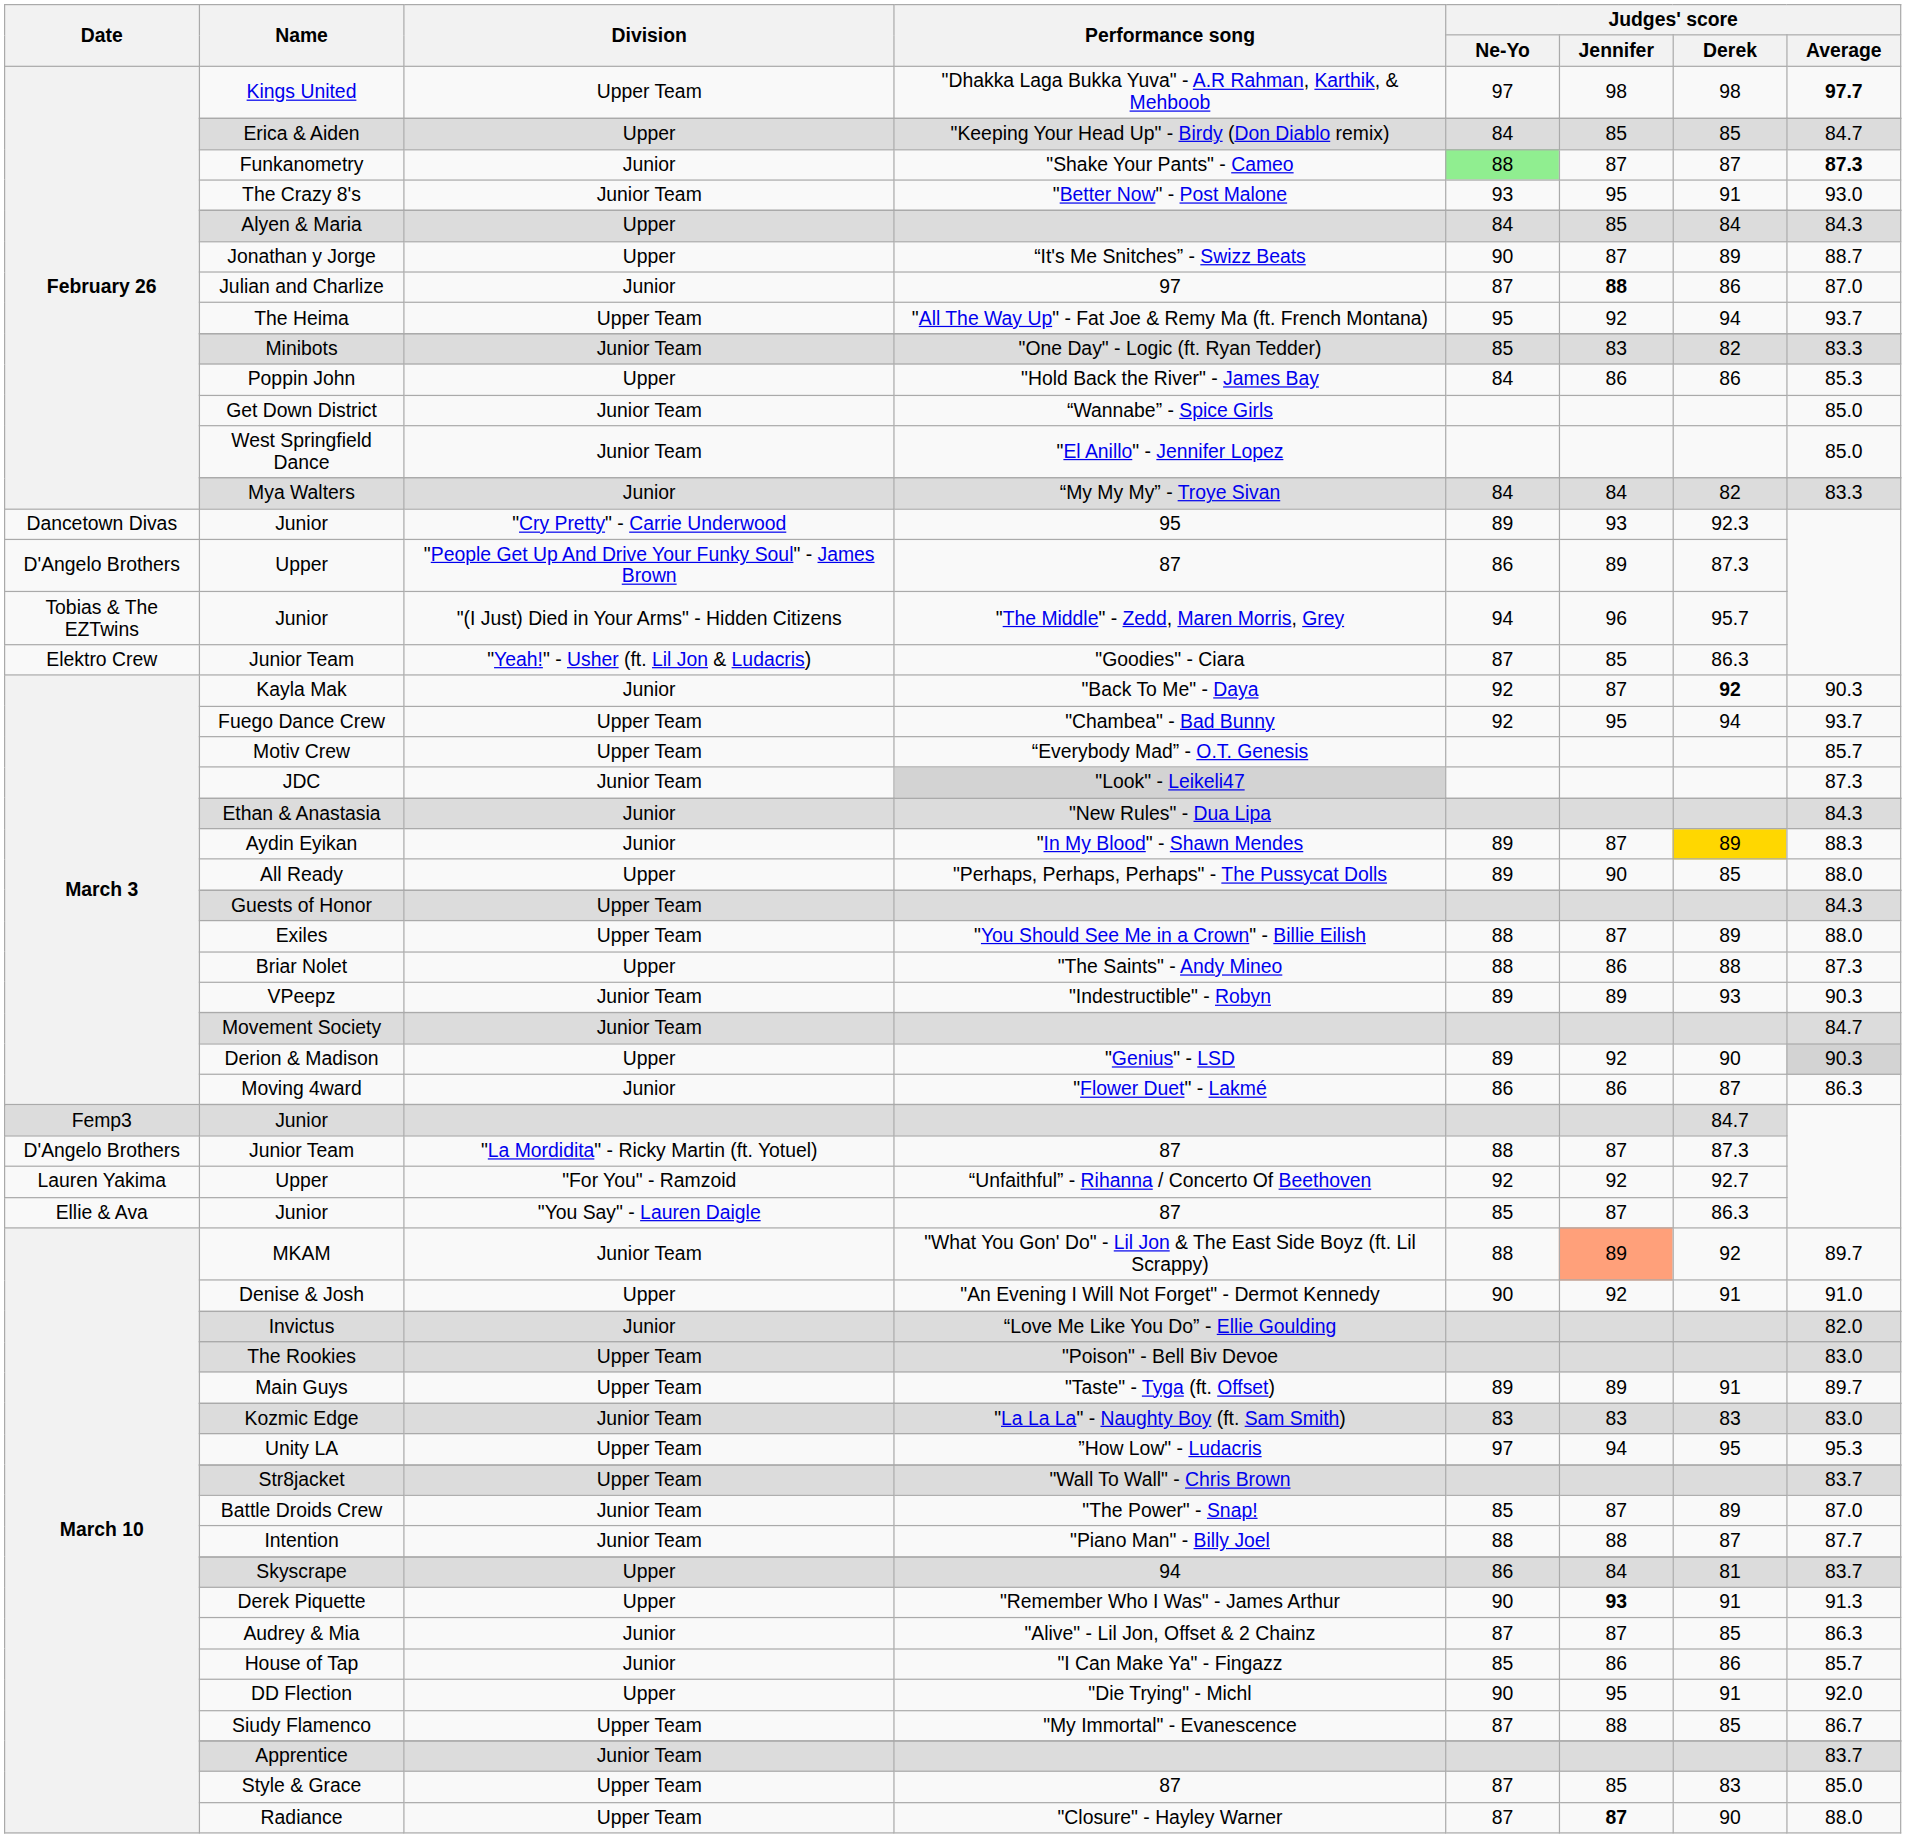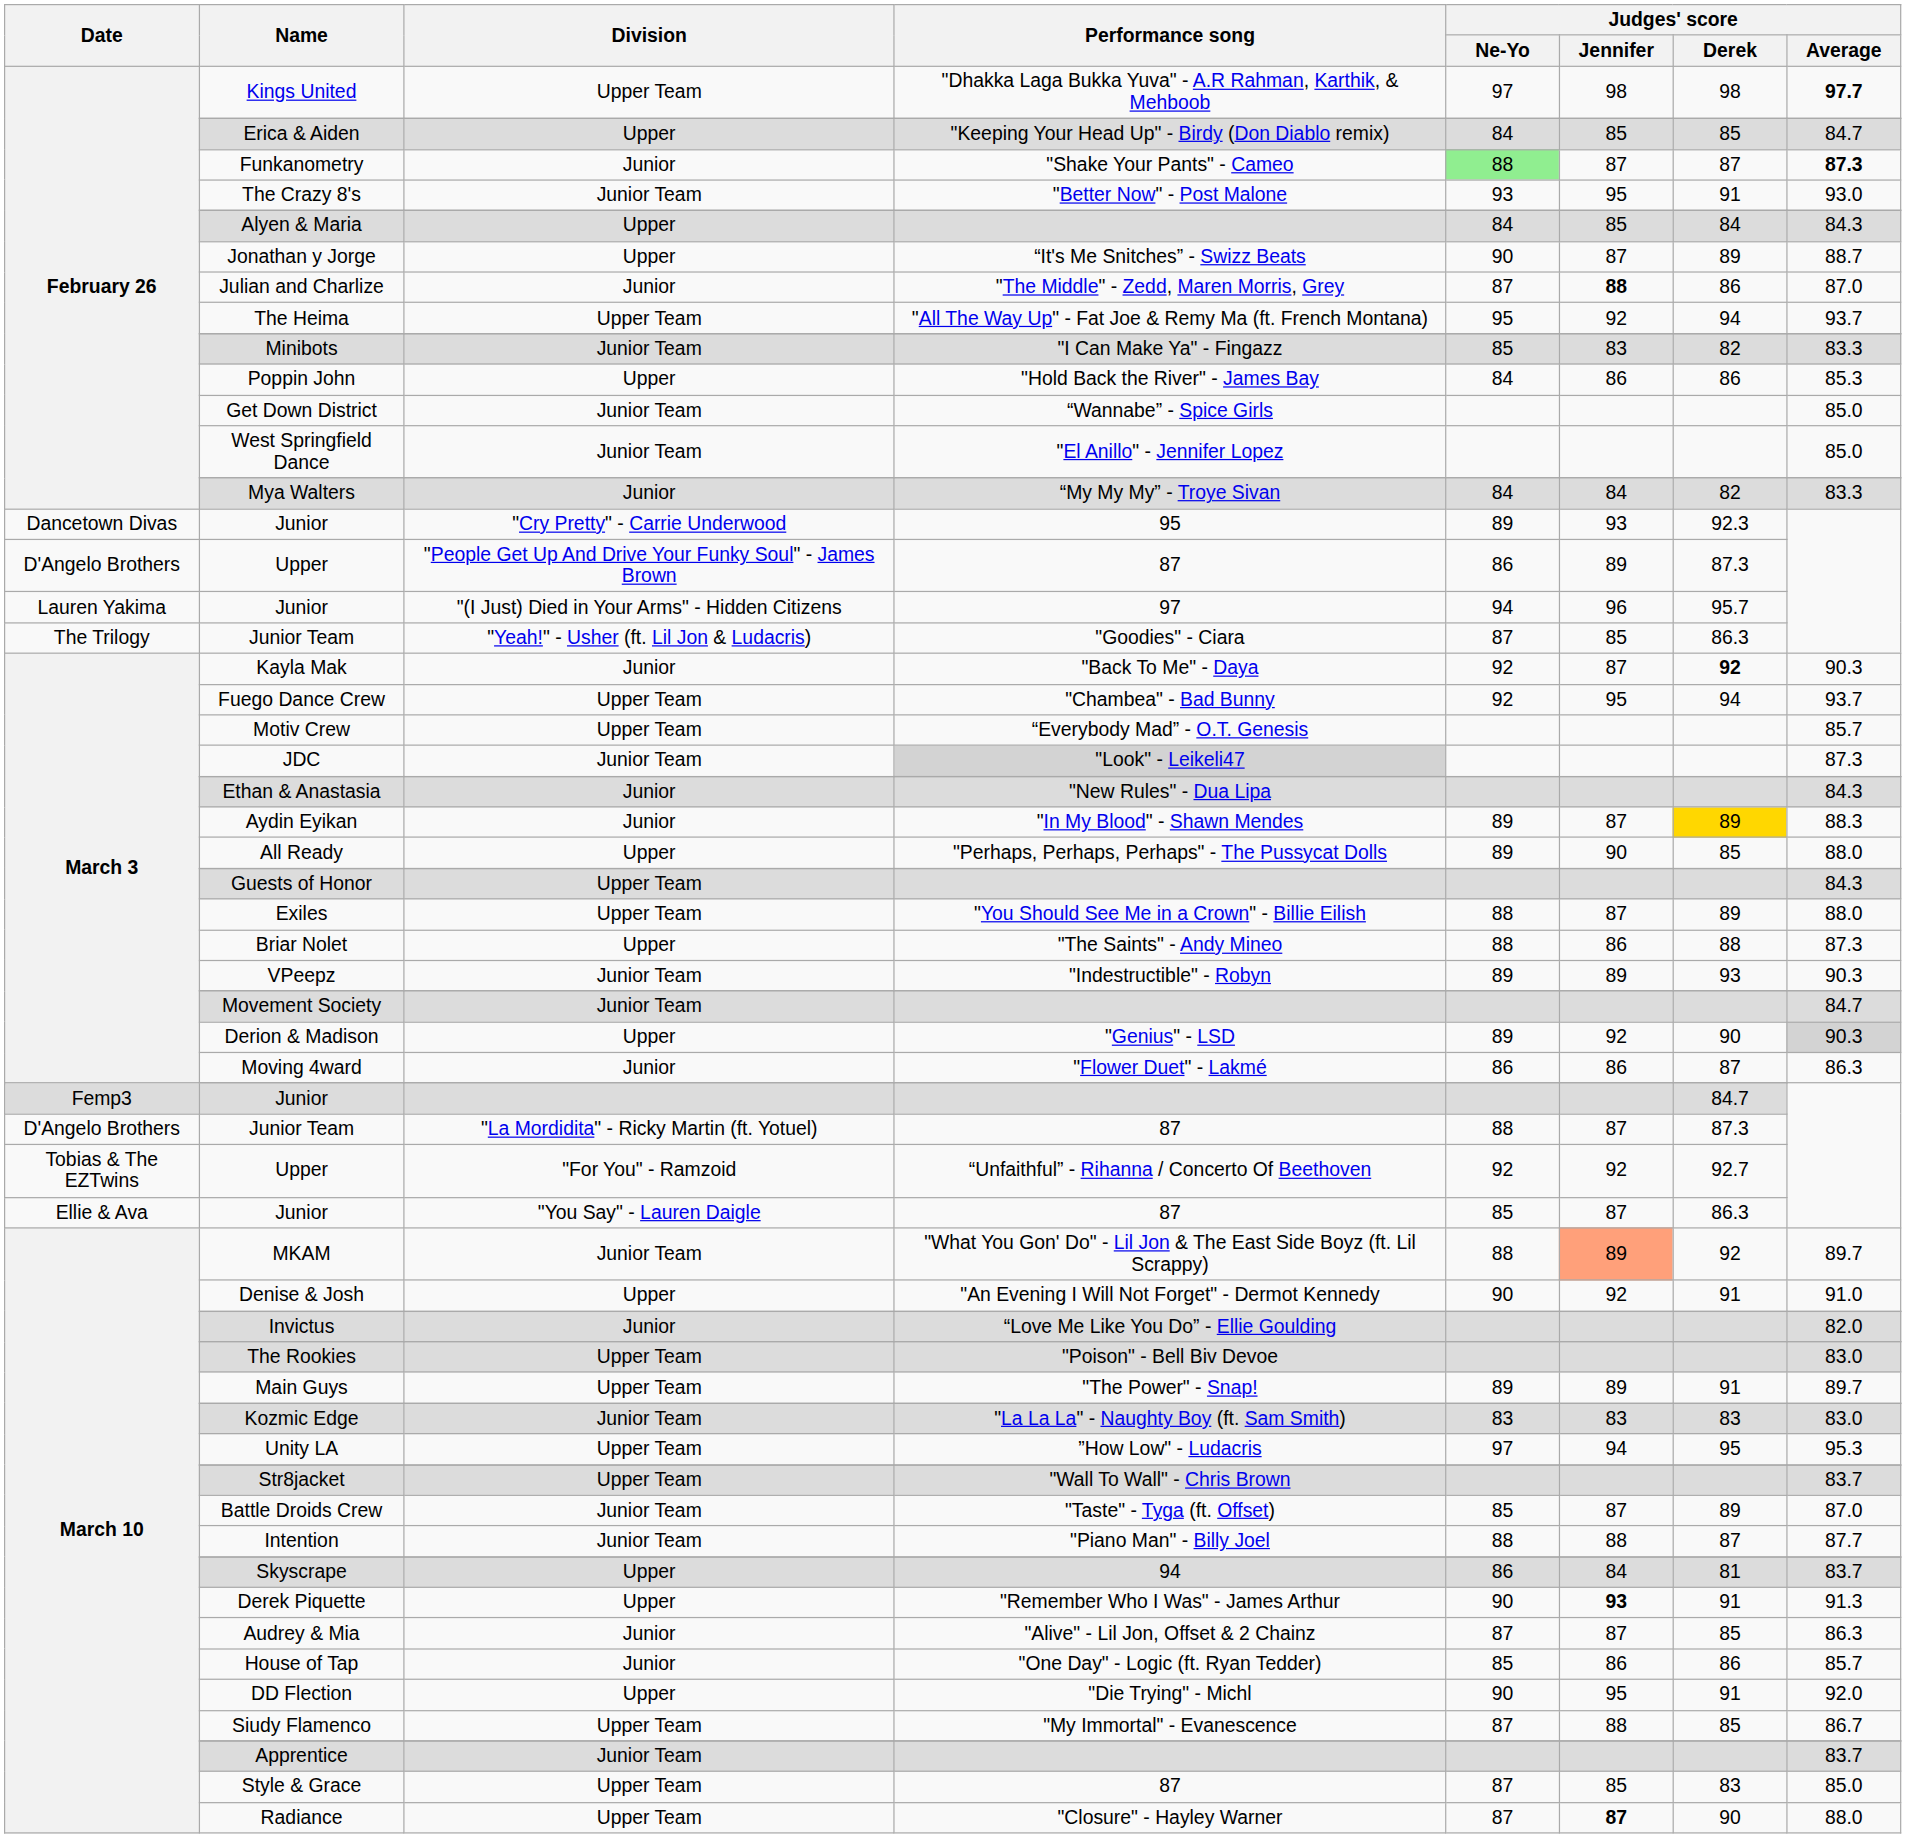(1170, 287) 97 -> (1170, 287) "The Middle" - Zedd, Maren Morris, Grey
(1170, 348) "One Day" - Logic (ft. Ryan Tedder) -> (1170, 348) "I Can Make Ya" - Fingazz
(102, 618) Tobias & The EZTwins -> (102, 607) Lauren Yakima
(1170, 618) "The Middle" - Zedd, Maren Morris, Grey -> (1170, 607) 97
(102, 659) Elektro Crew -> (102, 637) The Trilogy
(102, 1181) Lauren Yakima -> (102, 1170) Tobias & The EZTwins
(1170, 1387) "Taste" - Tyga (ft. Offset) -> (1170, 1387) "The Power" - Snap!
(1170, 1510) "The Power" - Snap! -> (1170, 1510) "Taste" - Tyga (ft. Offset)
(1170, 1663) "I Can Make Ya" - Fingazz -> (1170, 1663) "One Day" - Logic (ft. Ryan Tedder)
